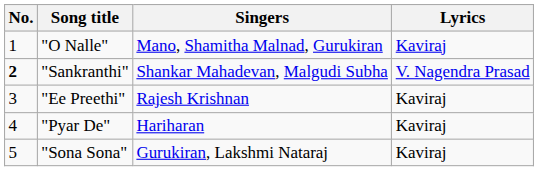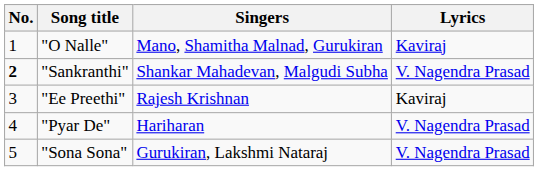(421, 125) Kaviraj -> (463, 125) V. Nagendra Prasad
(421, 152) Kaviraj -> (463, 152) V. Nagendra Prasad
